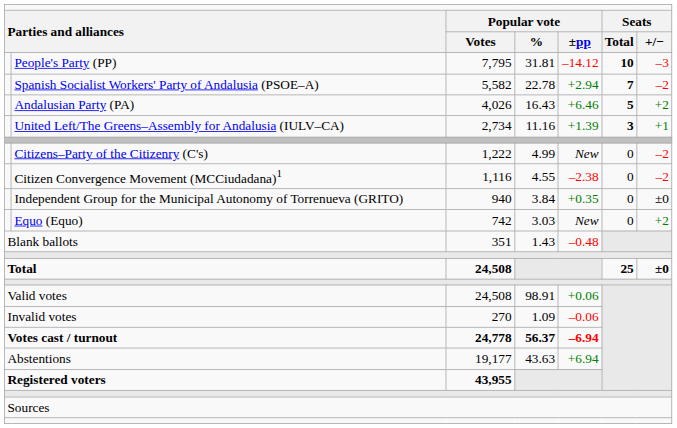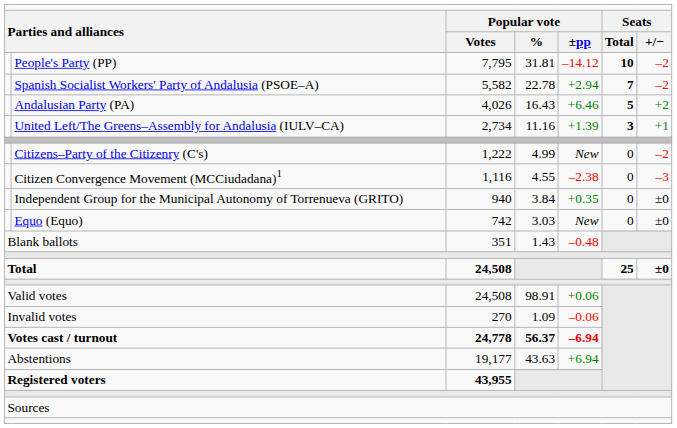(662, 63) –3 -> (662, 63) –2
(662, 176) –2 -> (662, 176) –3
(662, 220) +2 -> (662, 220) ±0
